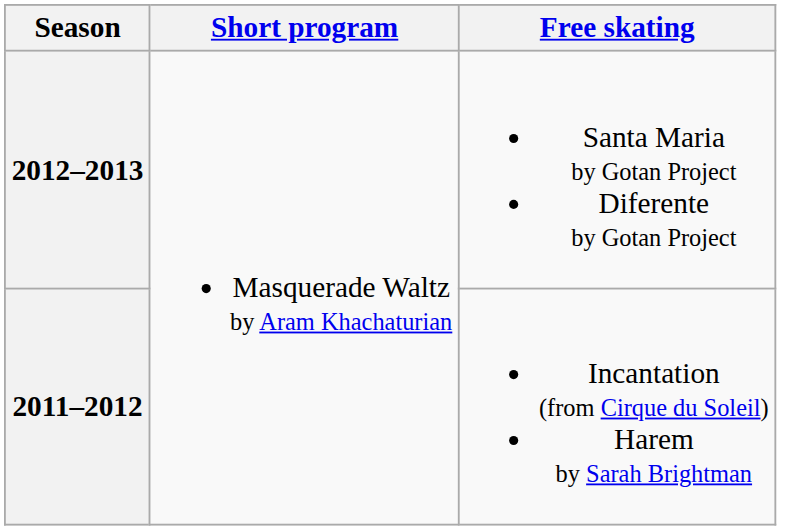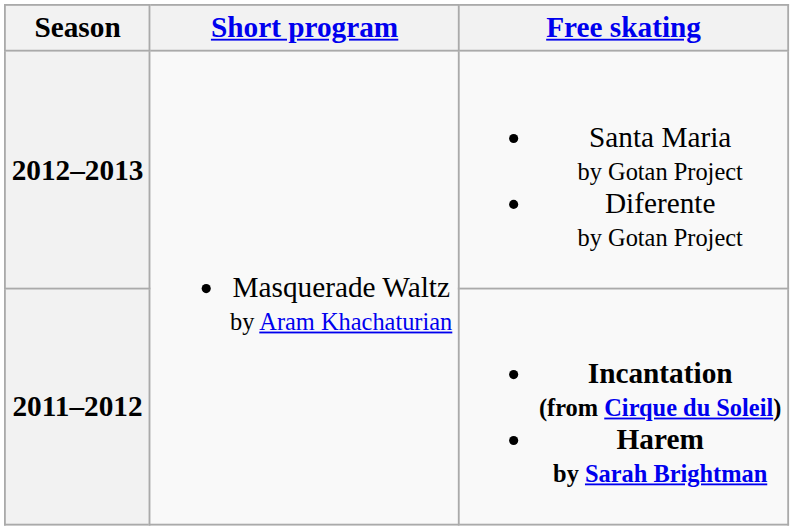(617, 423) normal -> (624, 423) bold
